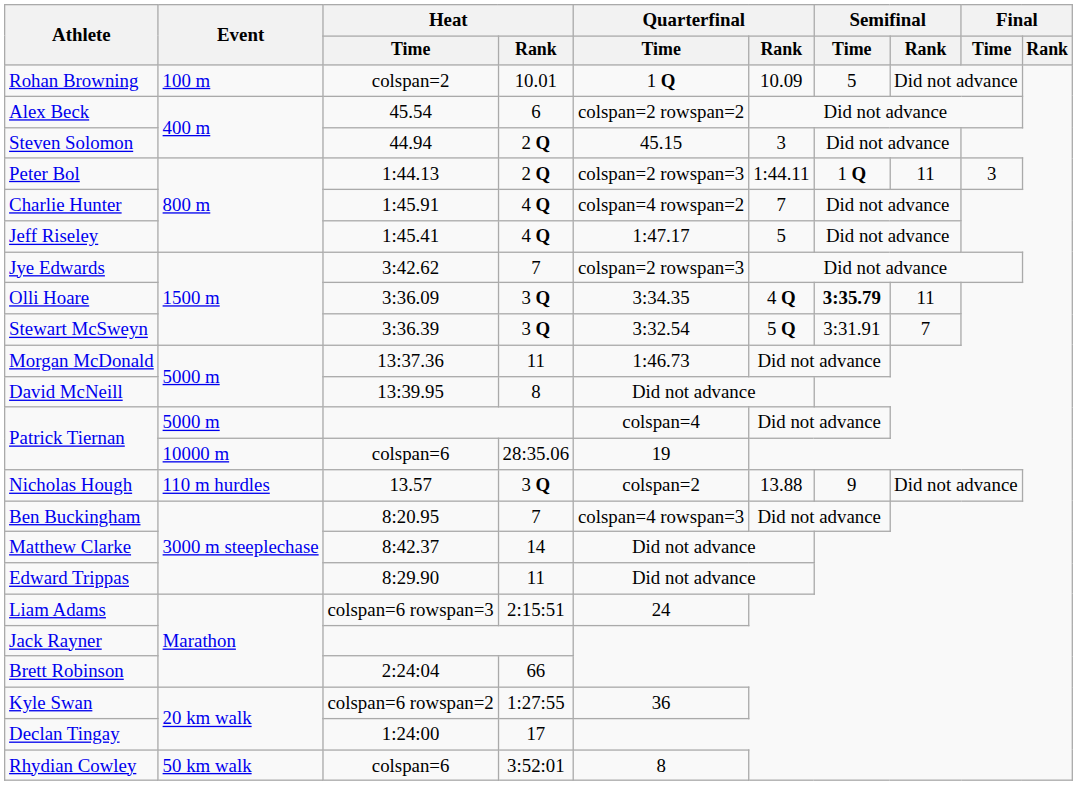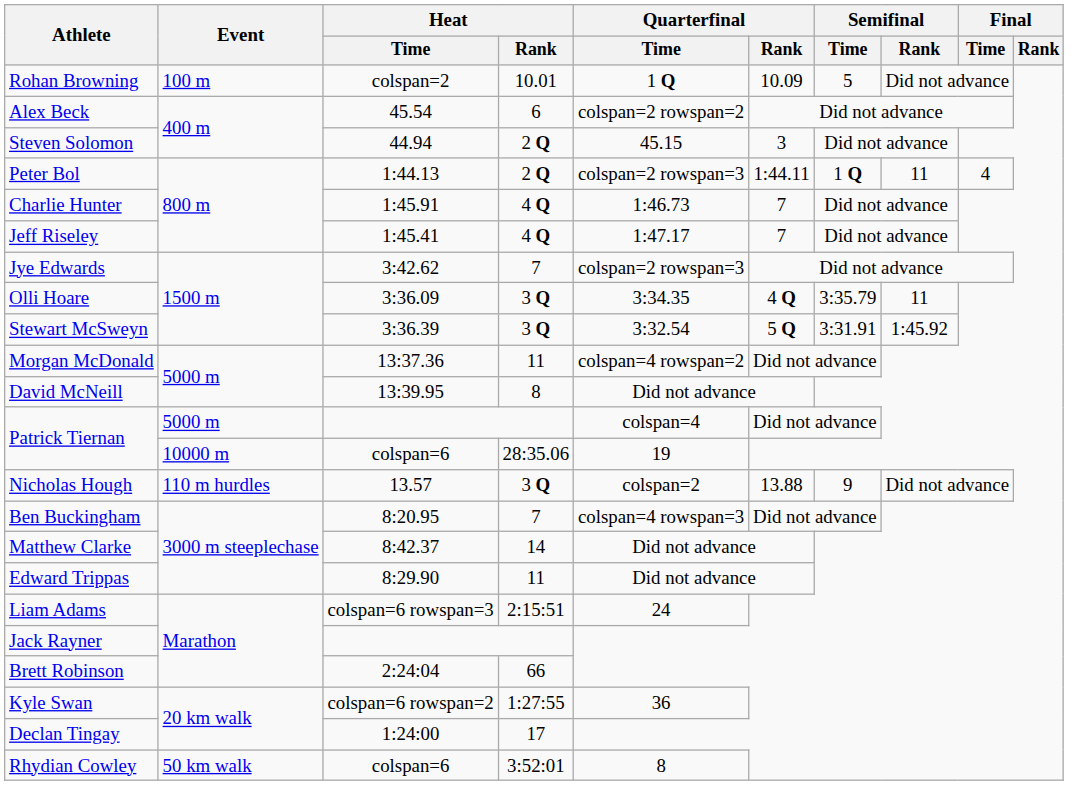(992, 174) 3 -> (986, 174) 4
(661, 205) colspan=4 rowspan=2 -> (661, 205) 1:46.73
(781, 236) 5 -> (782, 236) 7
(852, 298) bold -> (848, 298) normal
(926, 329) 7 -> (919, 329) 1:45.92
(661, 361) 1:46.73 -> (661, 361) colspan=4 rowspan=2
